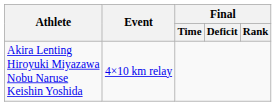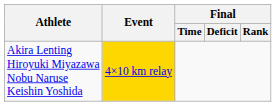(139, 71) no background -> (139, 71) gold background
